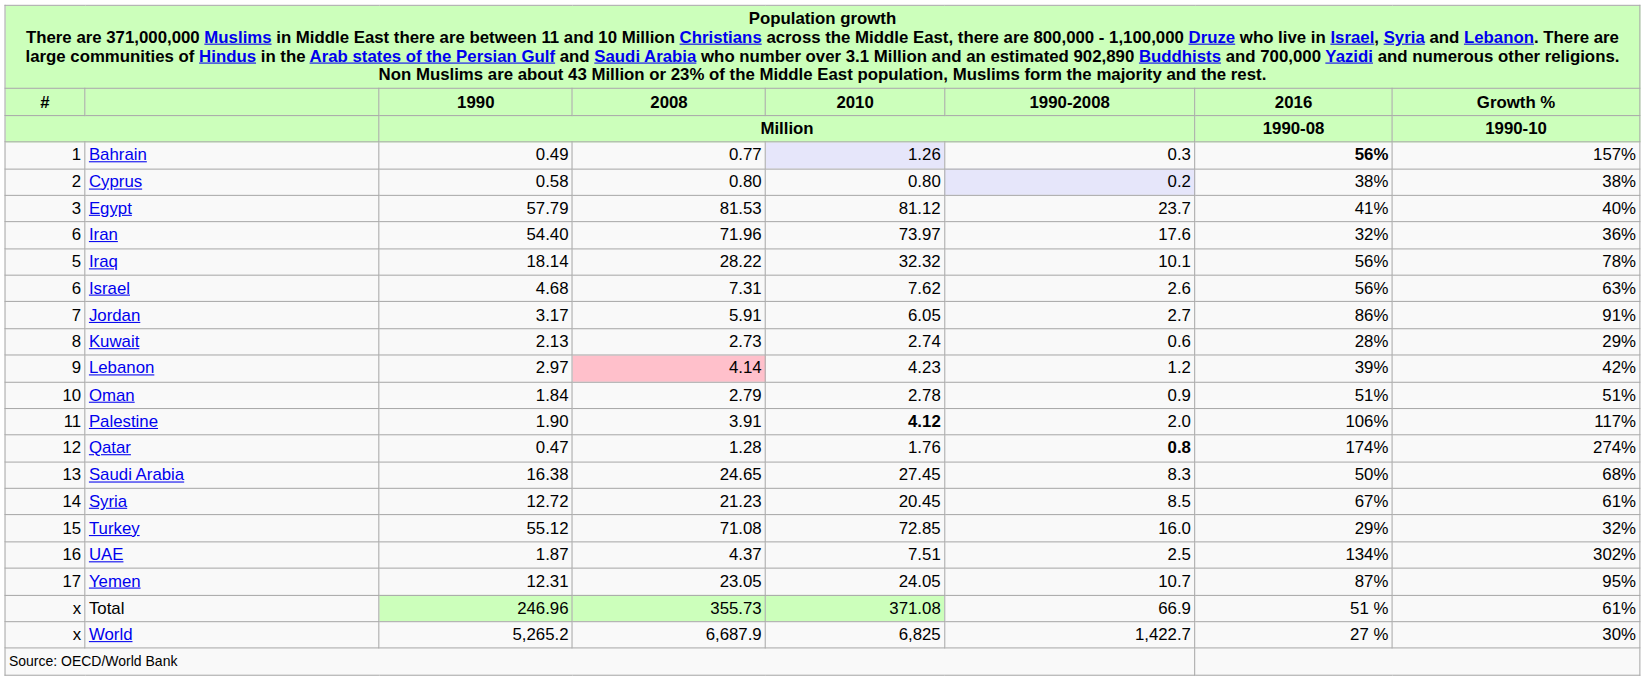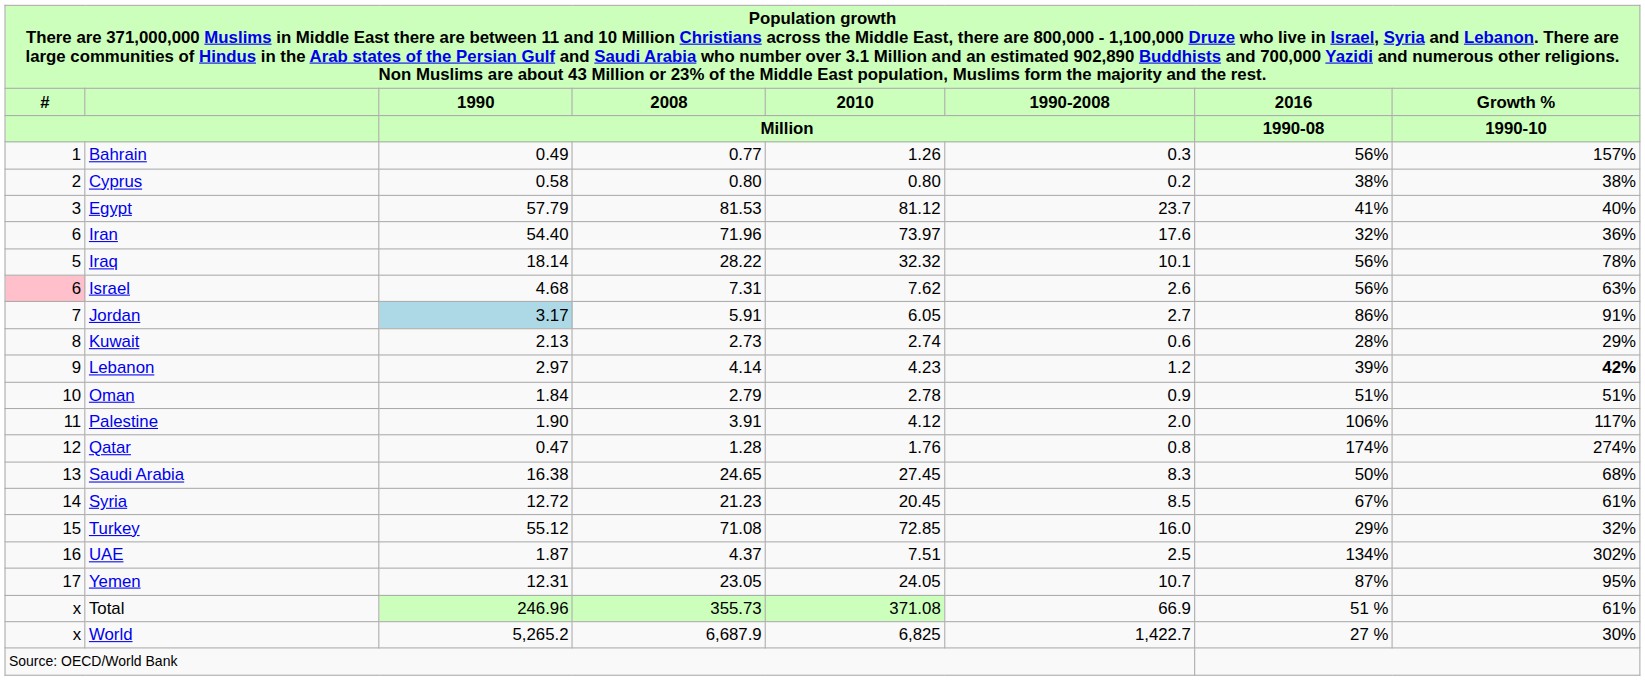(924, 155) lavender background -> (924, 155) no background
(1372, 155) bold -> (1372, 155) normal
(1179, 181) lavender background -> (1179, 181) no background
(76, 288) no background -> (76, 288) pink background
(552, 315) no background -> (552, 315) lightblue background
(745, 368) pink background -> (745, 368) no background
(1619, 368) normal -> (1619, 368) bold
(924, 421) bold -> (924, 421) normal
(1179, 448) bold -> (1179, 448) normal
